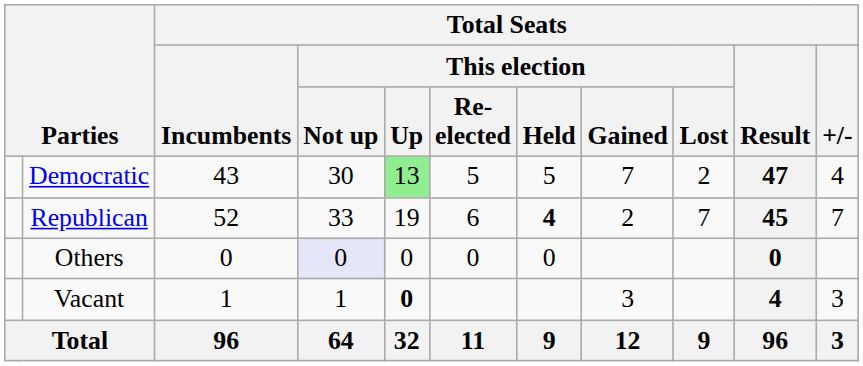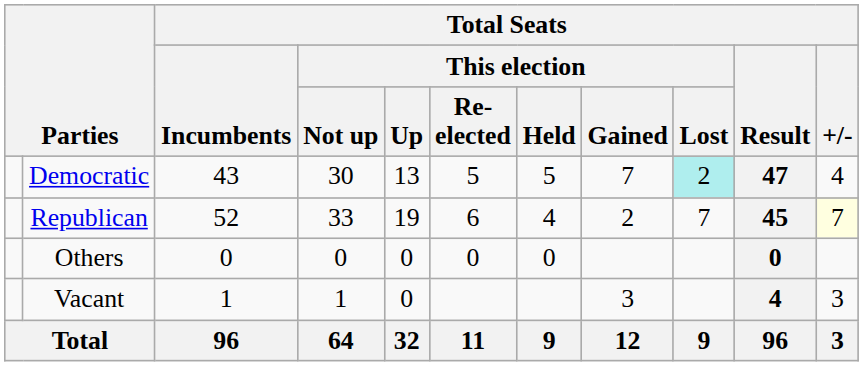(407, 176) lightgreen background -> (407, 176) no background
(704, 176) no background -> (704, 176) paleturquoise background
(549, 217) bold -> (549, 217) normal
(837, 217) no background -> (837, 217) lightyellow background
(341, 258) lavender background -> (341, 258) no background
(407, 299) bold -> (407, 299) normal
